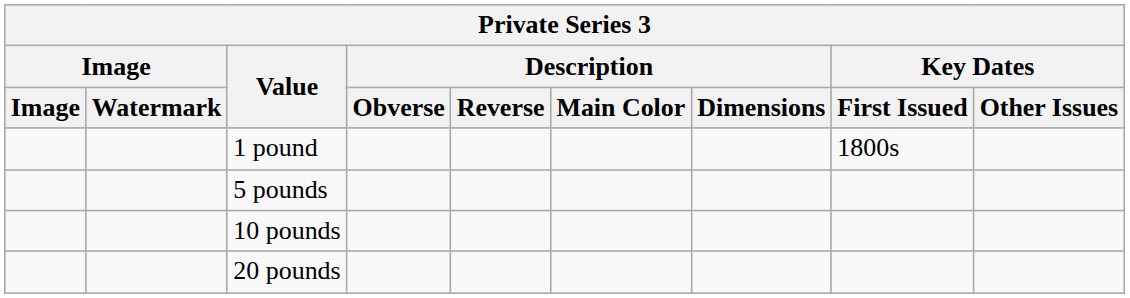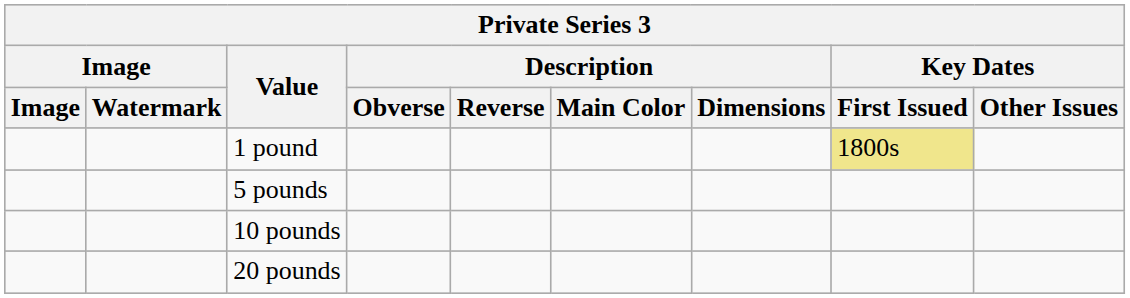(868, 148) no background -> (868, 148) khaki background
